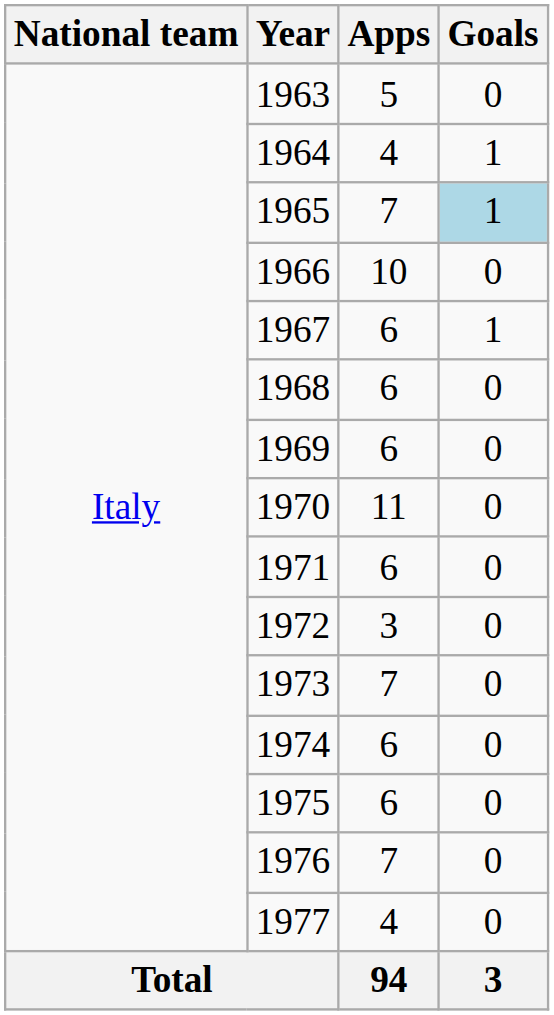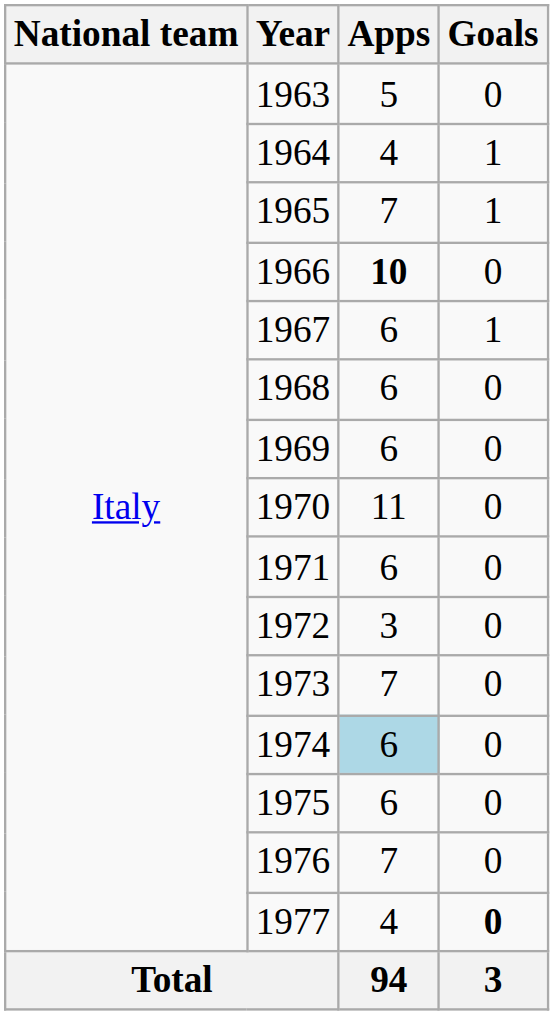(493, 211) lightblue background -> (493, 211) no background
(389, 270) normal -> (389, 270) bold
(389, 743) no background -> (389, 743) lightblue background
(493, 920) normal -> (493, 920) bold
